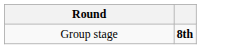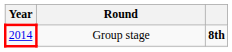+ column: (21, 14)
